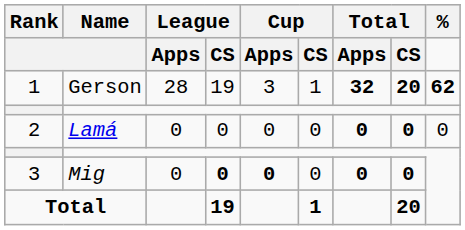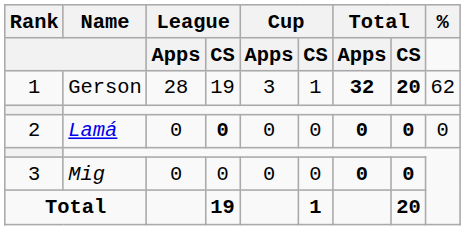(443, 88) bold -> (443, 88) normal
(223, 131) normal -> (223, 131) bold
(223, 174) bold -> (223, 174) normal
(269, 174) bold -> (269, 174) normal
